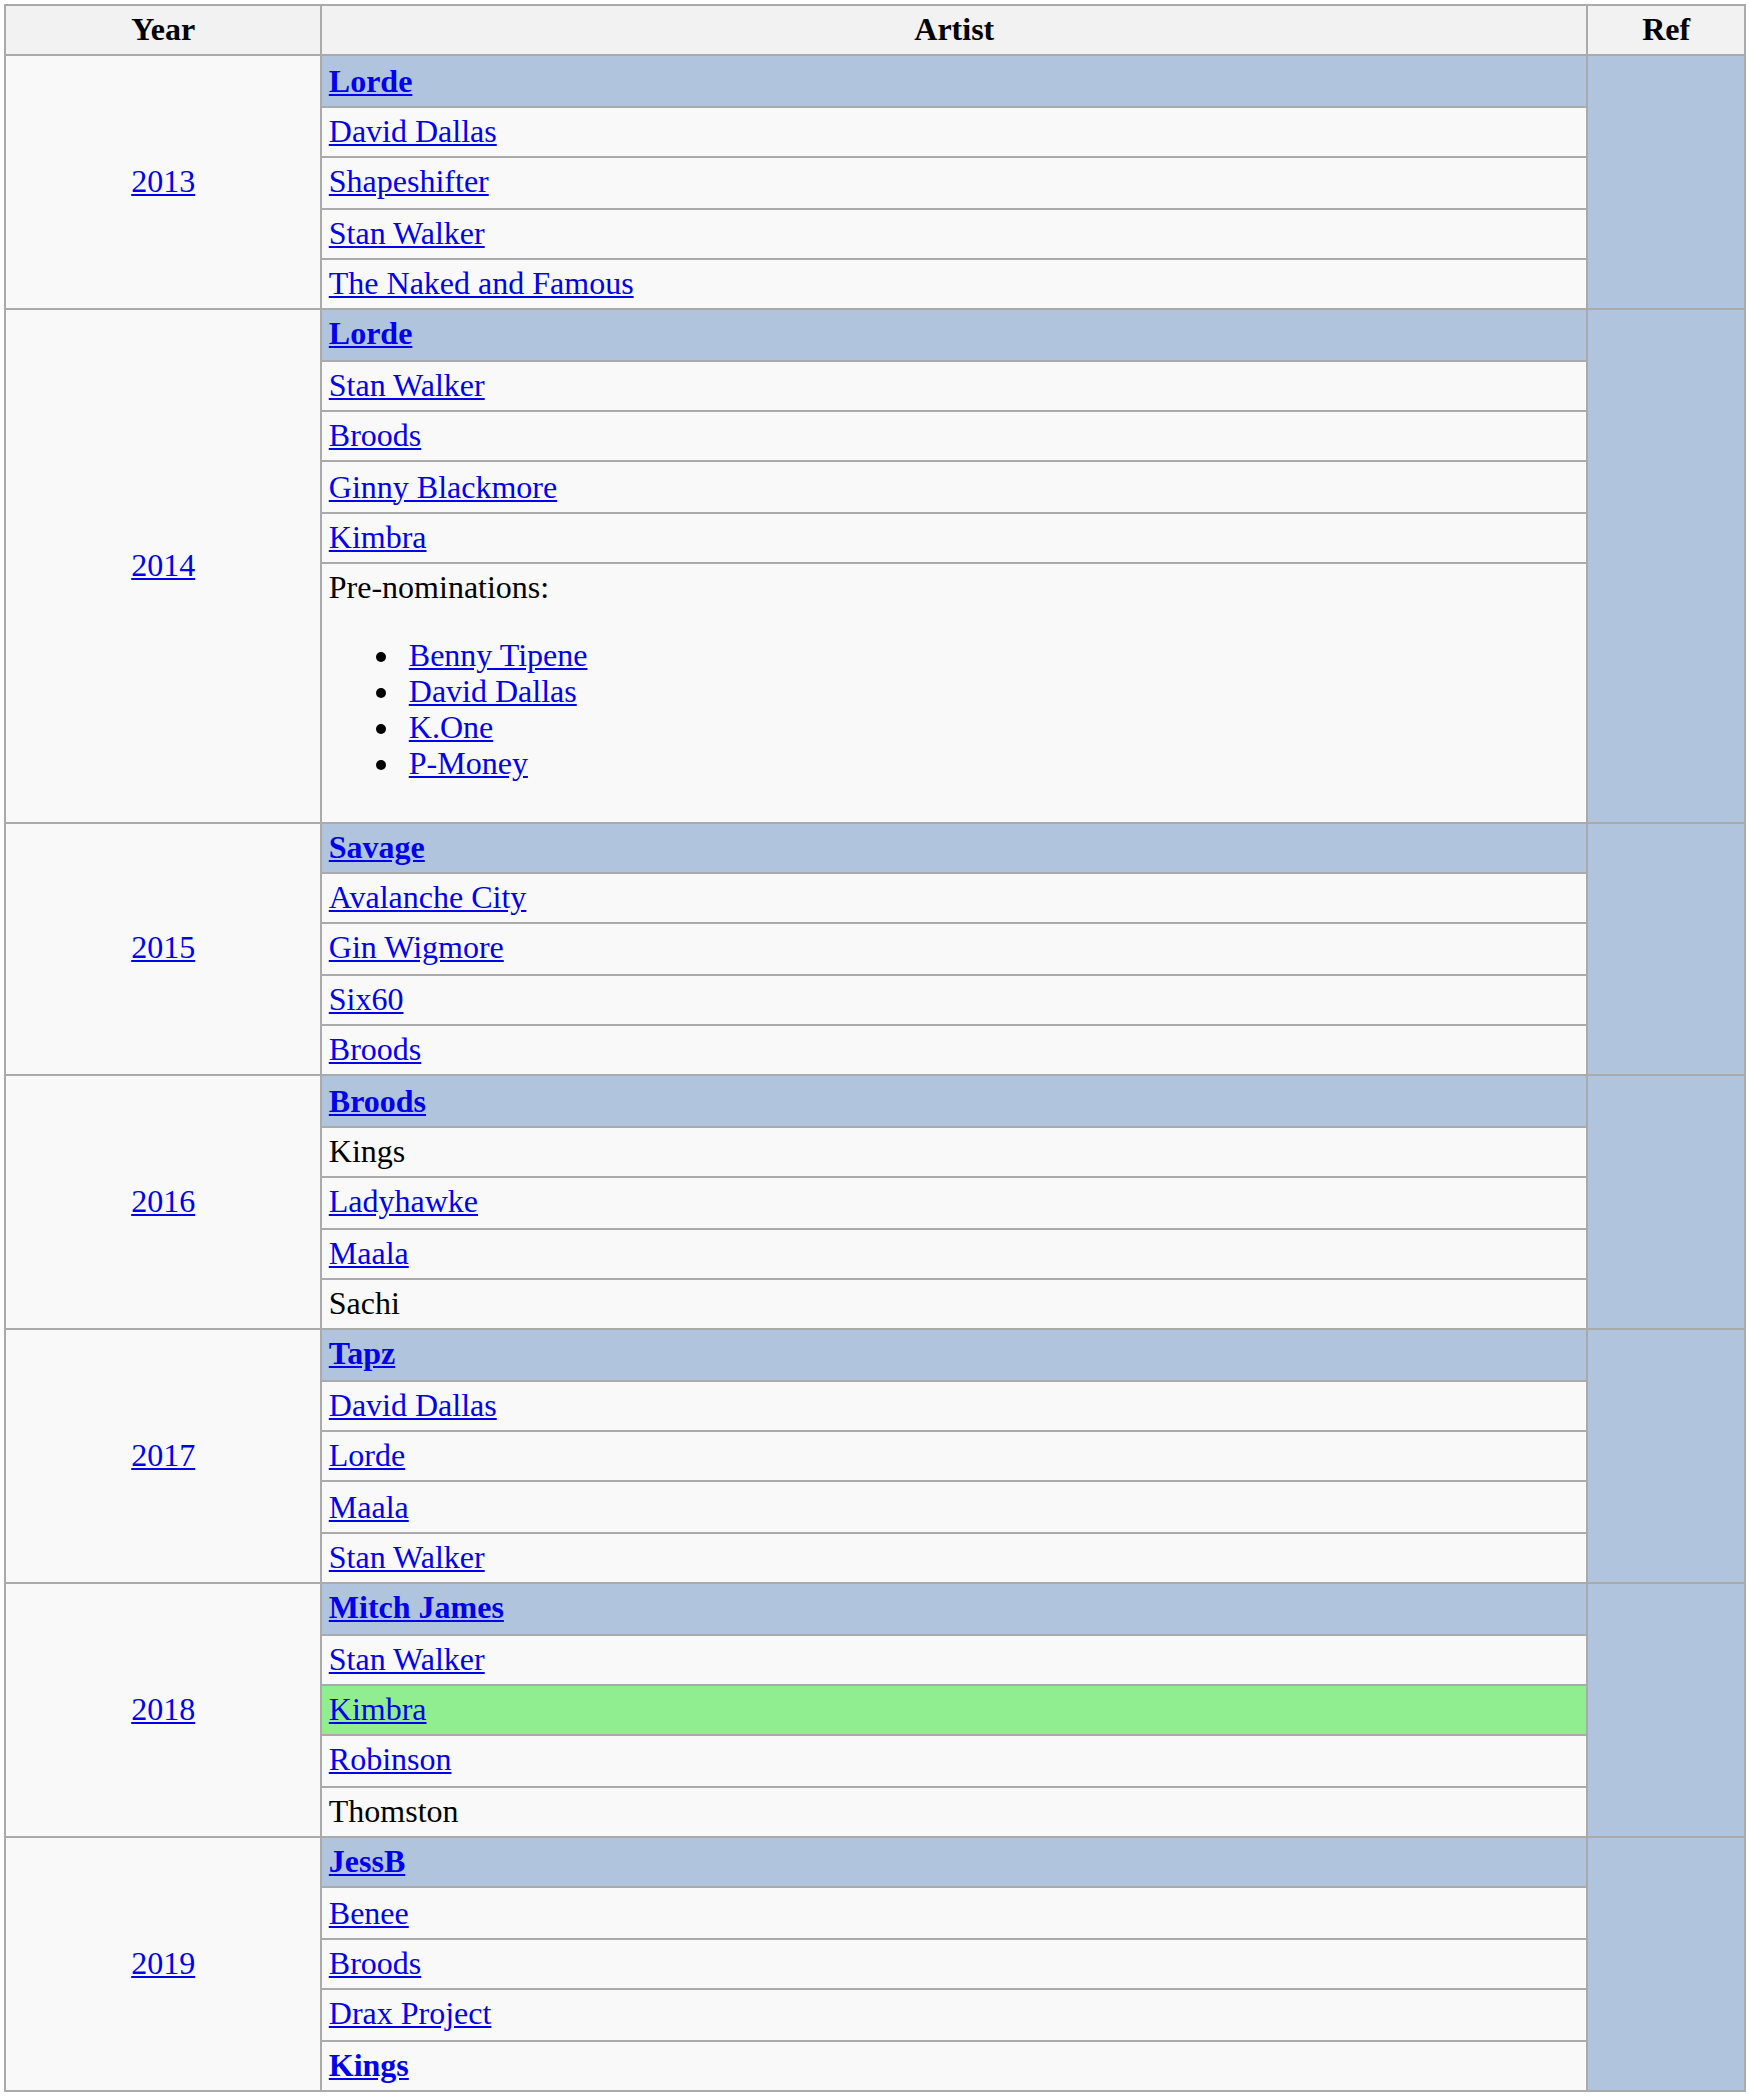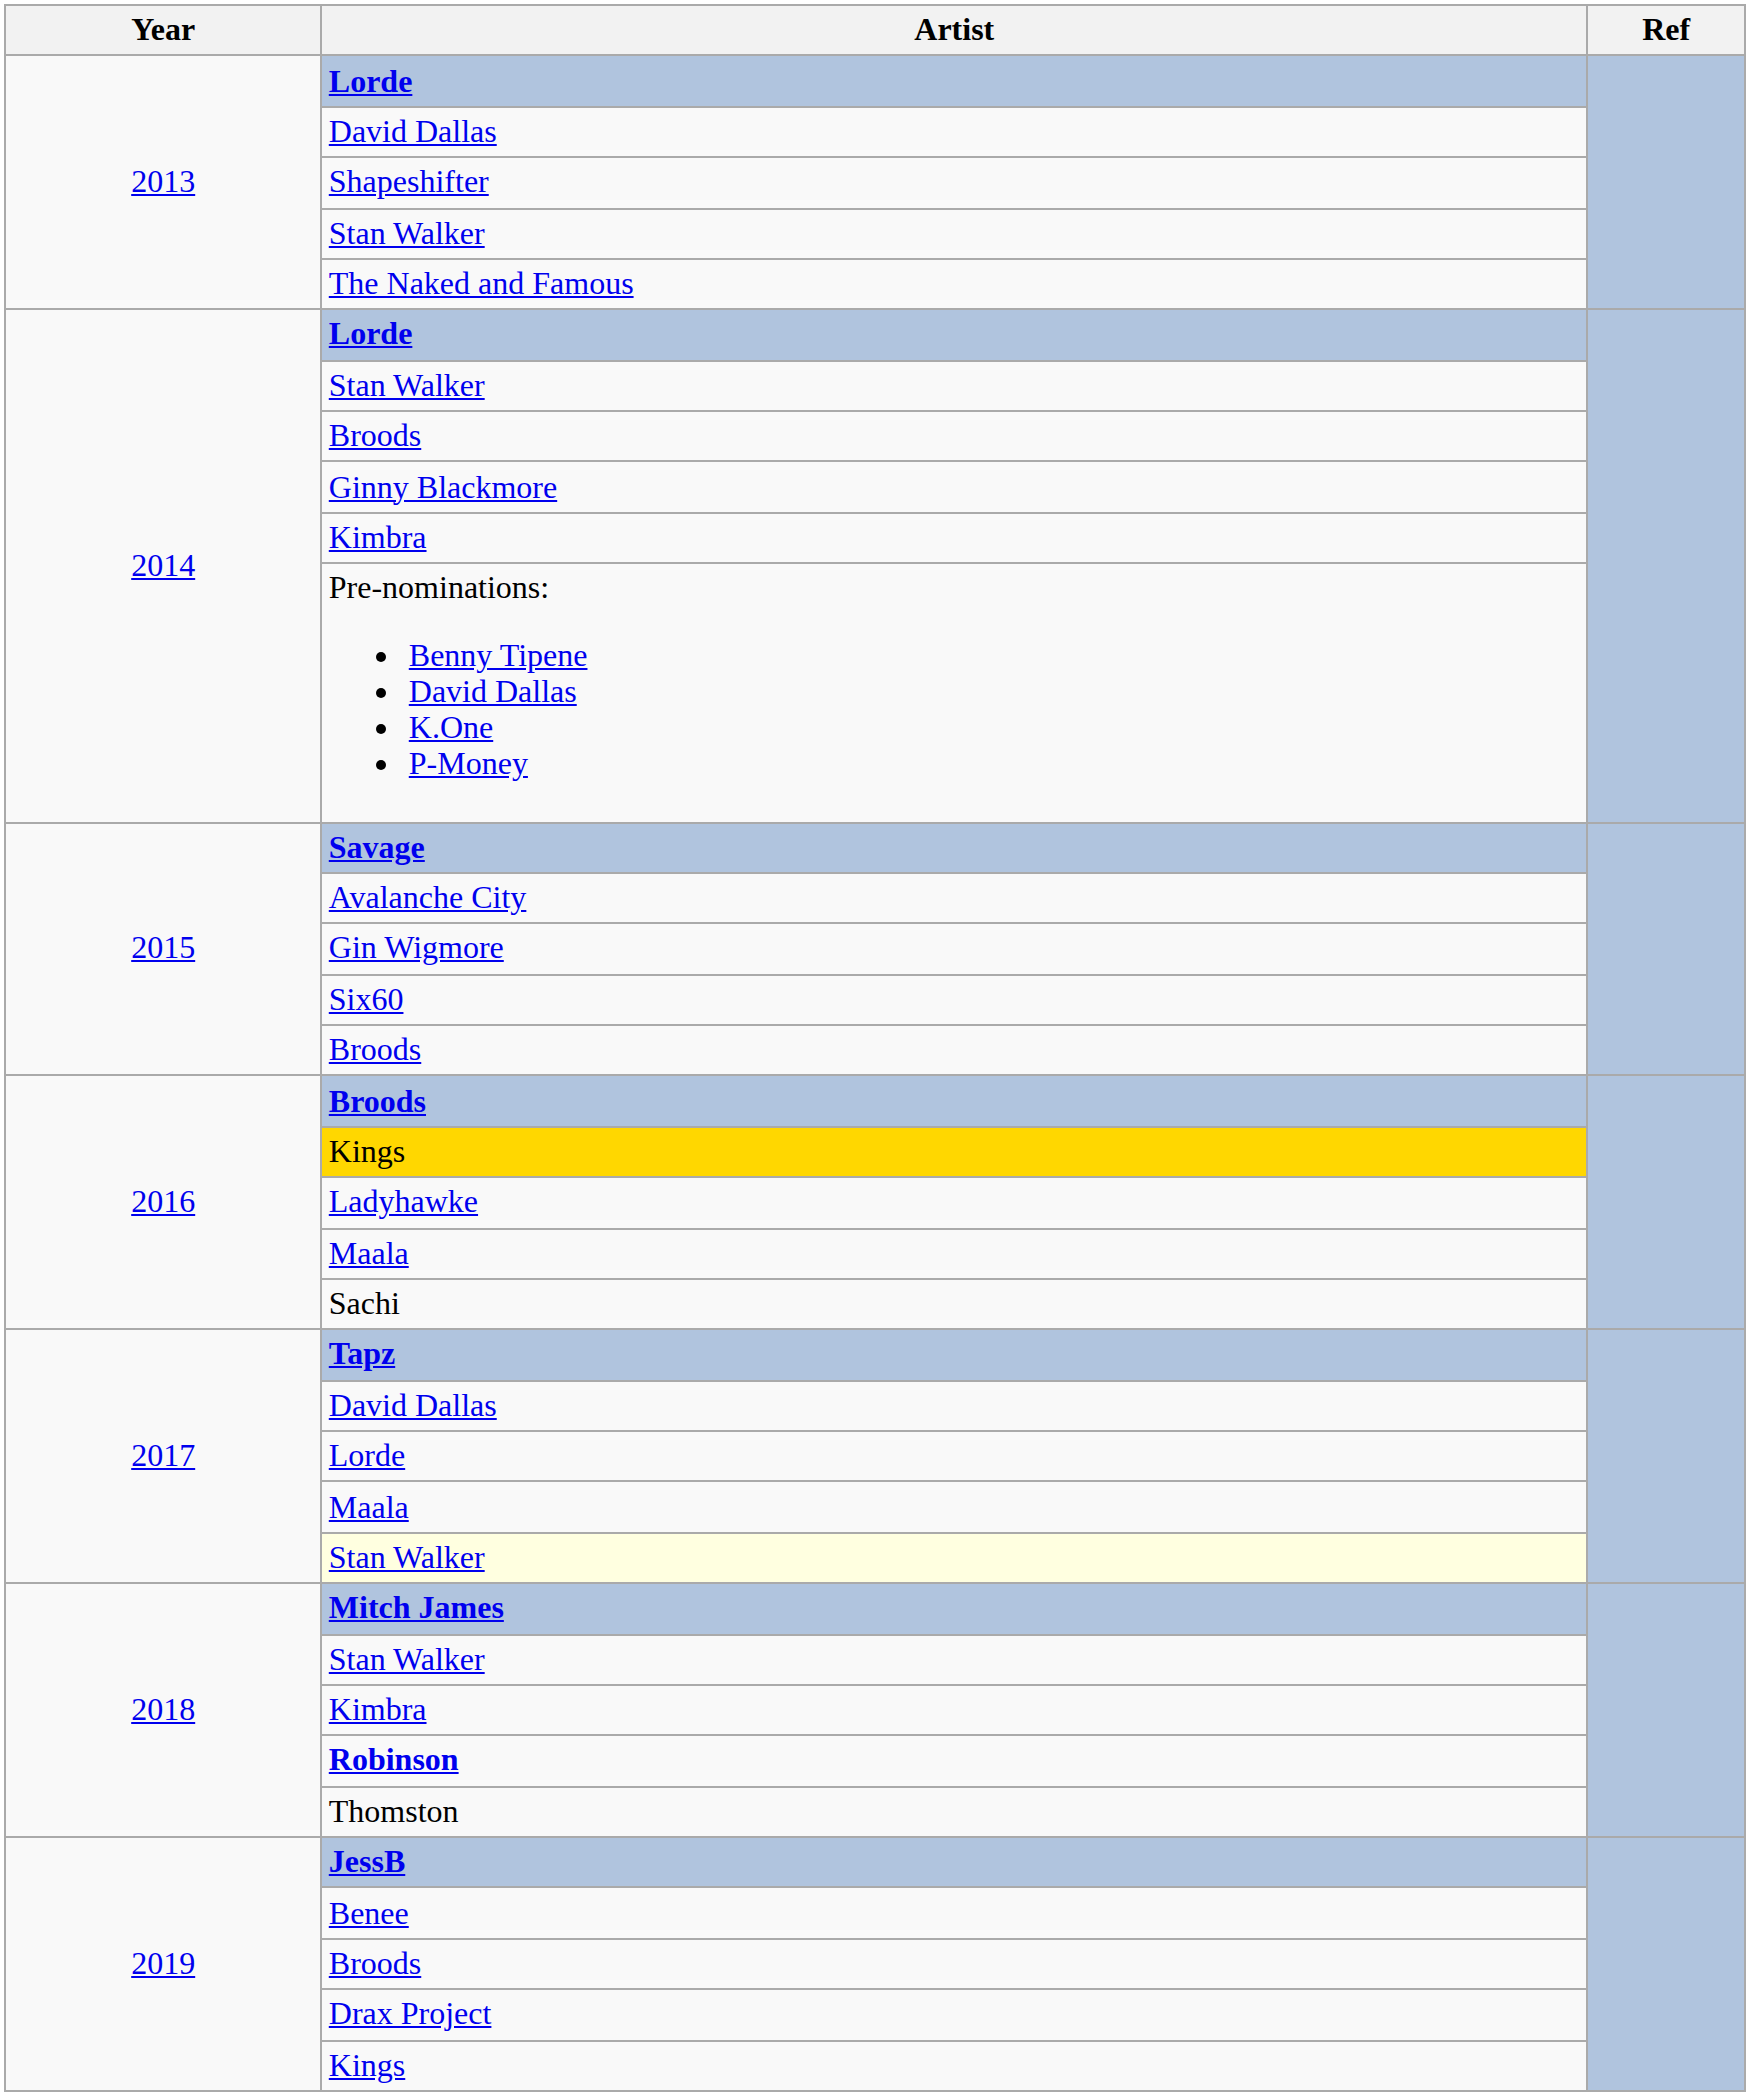(367, 1151) no background -> (367, 1151) gold background
(407, 1557) no background -> (407, 1557) lightyellow background
(378, 1709) lightgreen background -> (378, 1709) no background
(390, 1760) normal -> (394, 1760) bold
(369, 2064) bold -> (367, 2064) normal
